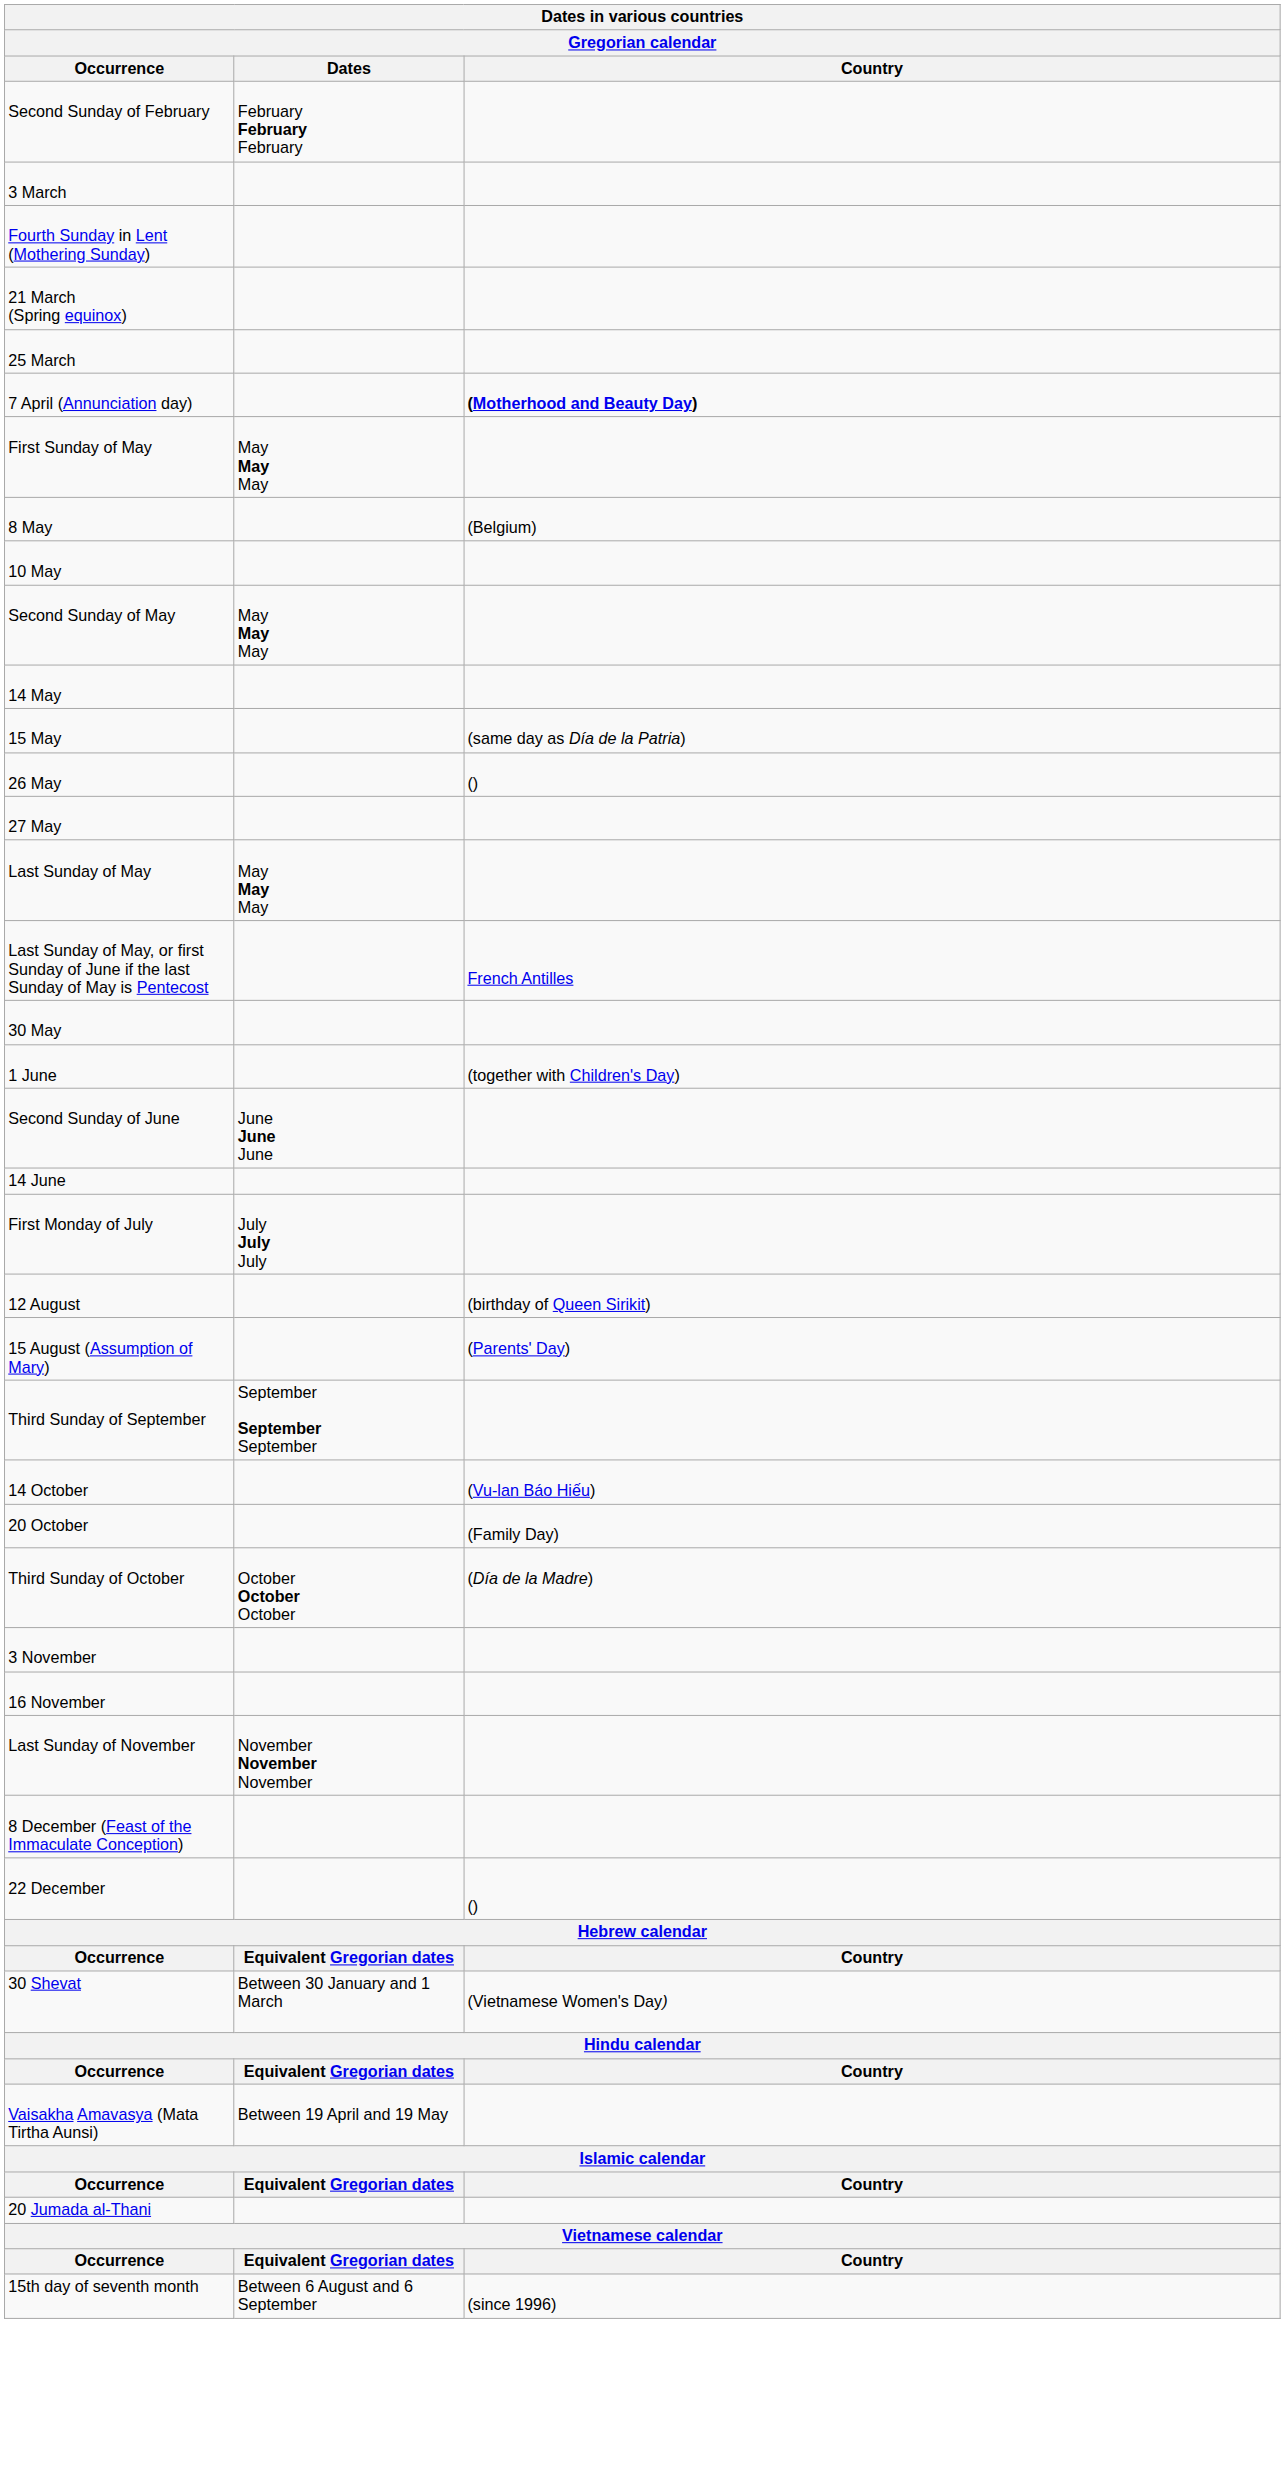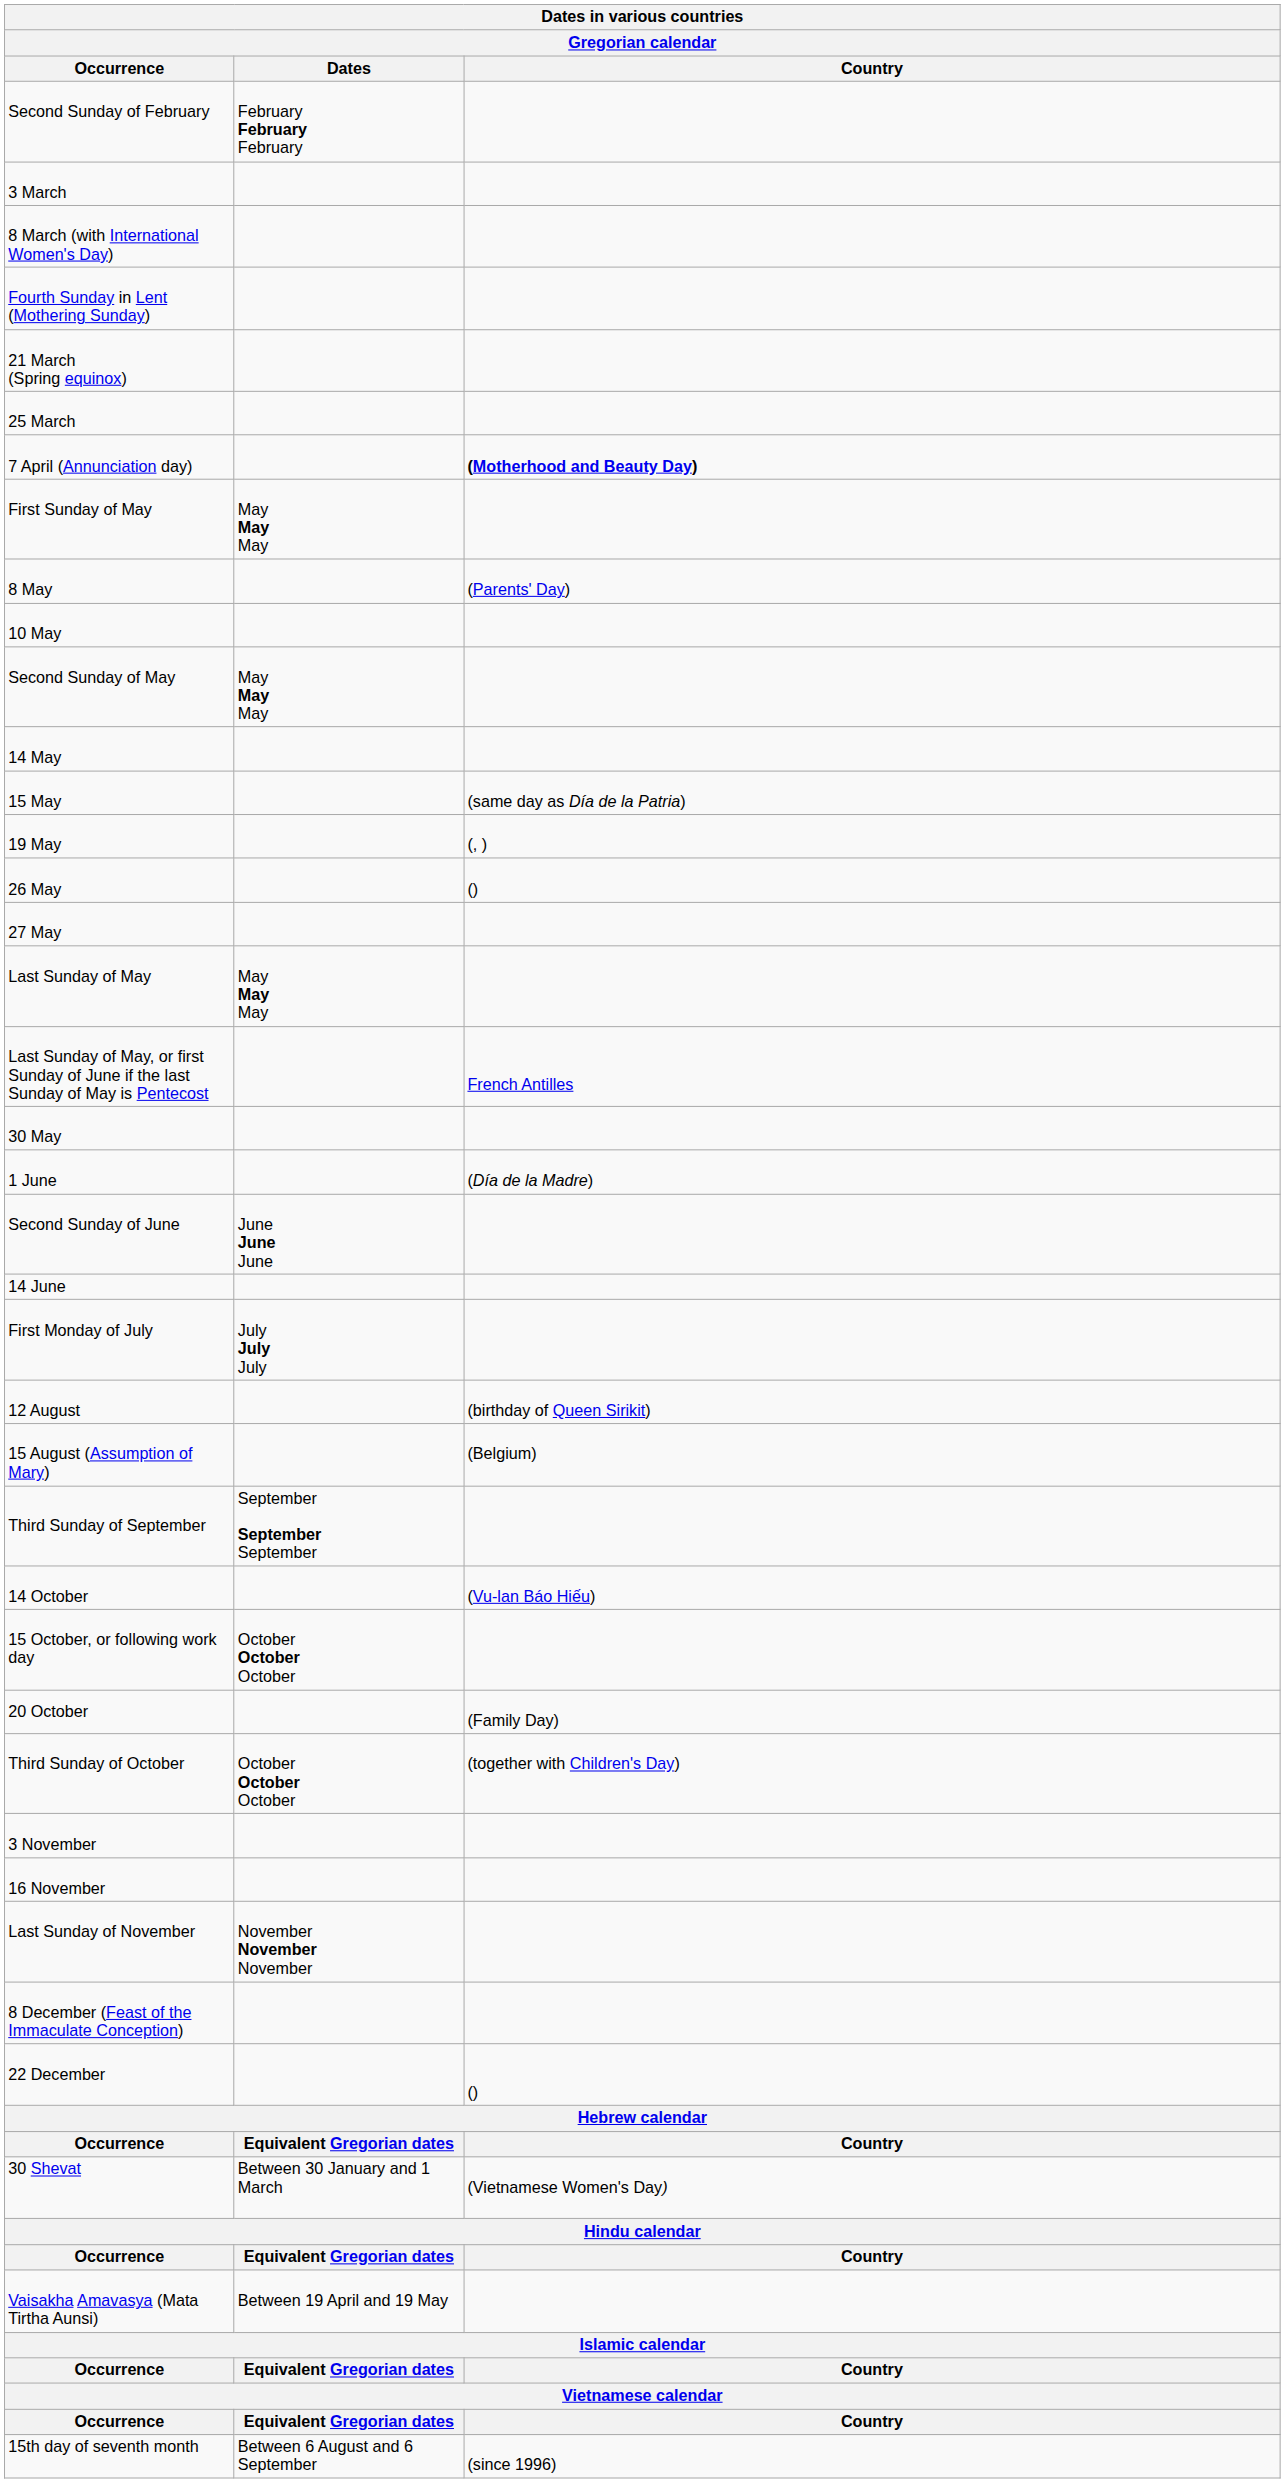+ row: (103, 245)
(502, 528) (Belgium) -> (519, 590) (Parents' Day)
+ row: (35, 845)
(574, 1075) (together with Children's Day) -> (530, 1181) (Día de la Madre)
(519, 1348) (Parents' Day) -> (502, 1454) (Belgium)
+ row: (112, 1649)
(530, 1578) (Día de la Madre) -> (574, 1764) (together with Children's Day)
- row: (80, 2210)
